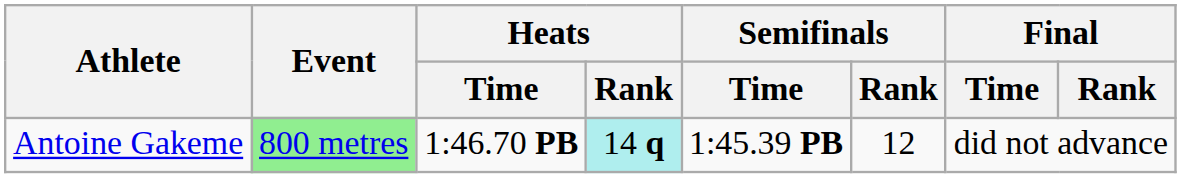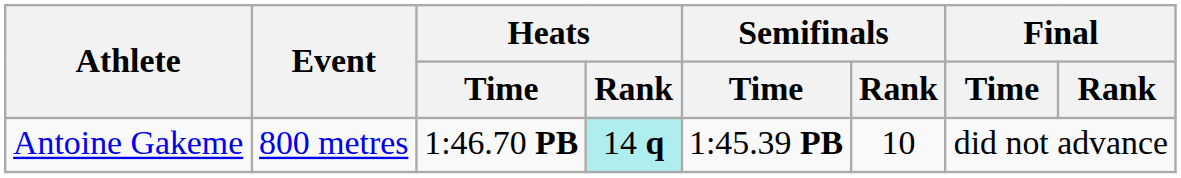(334, 144) lightgreen background -> (334, 144) no background
(898, 144) 12 -> (898, 144) 10
